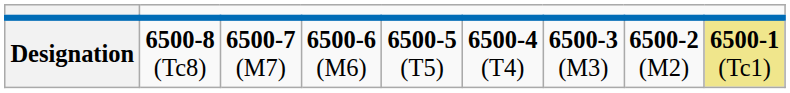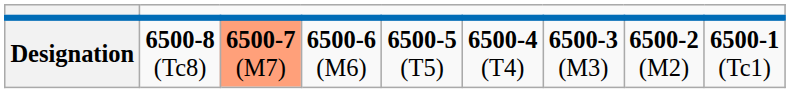(261, 53) no background -> (261, 53) lightsalmon background
(745, 53) khaki background -> (745, 53) no background
